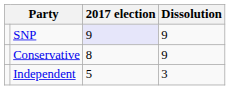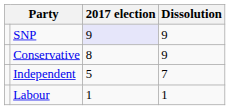(164, 74) 3 -> (164, 74) 7
+ row: (31, 94)
